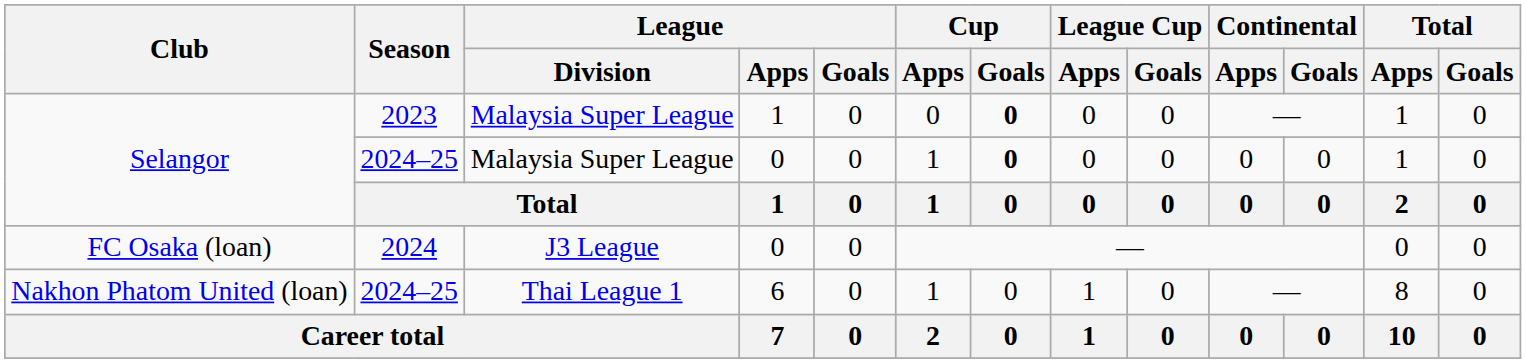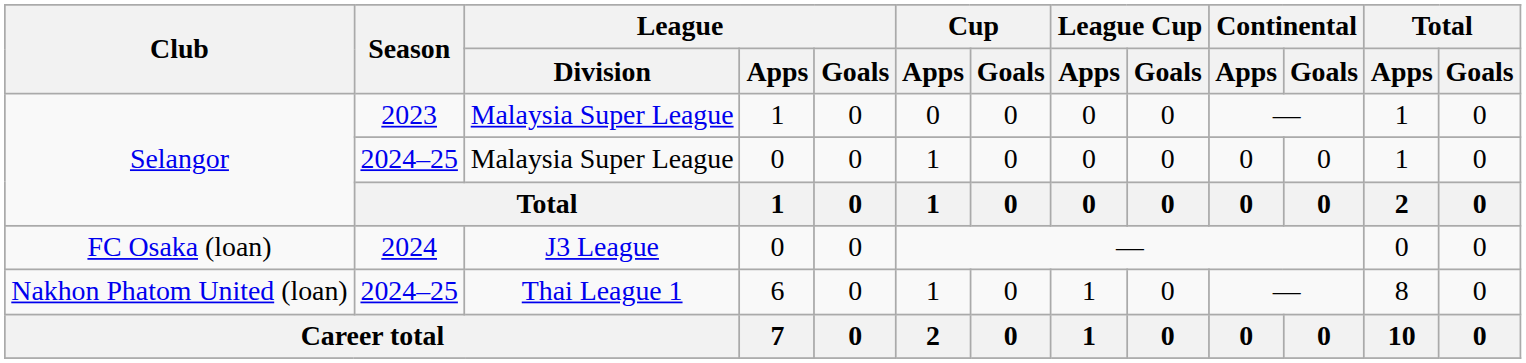(1011, 114) bold -> (1011, 114) normal
(1011, 159) bold -> (1011, 159) normal
